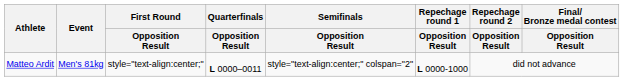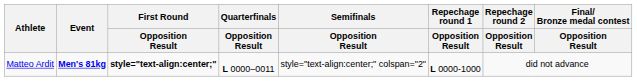(81, 65) normal -> (82, 65) bold
(156, 65) normal -> (163, 65) bold
